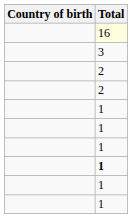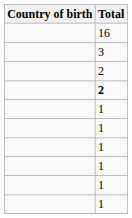(104, 33) lightyellow background -> (104, 33) no background
(101, 90) normal -> (101, 90) bold
(101, 166) bold -> (101, 166) normal
